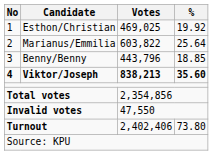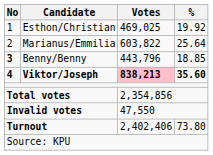(10, 59) normal -> (10, 59) bold
(140, 75) no background -> (140, 75) pink background
